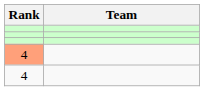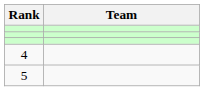(24, 54) lightsalmon background -> (24, 54) no background
(24, 75) 4 -> (24, 75) 5
